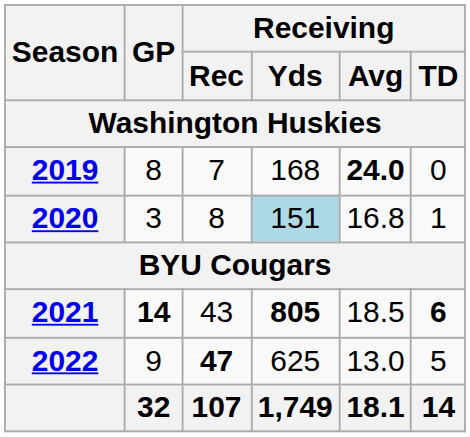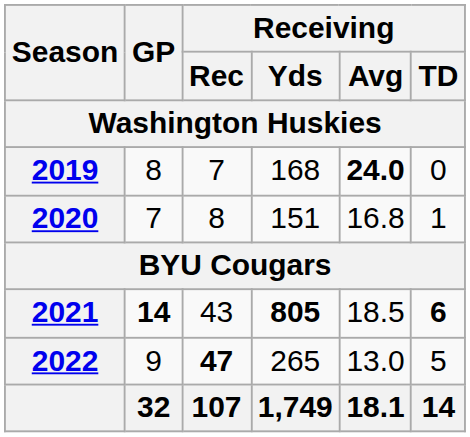(154, 218) 3 -> (154, 218) 7
(295, 218) lightblue background -> (295, 218) no background
(295, 360) 625 -> (295, 360) 265
